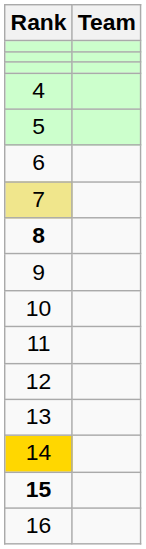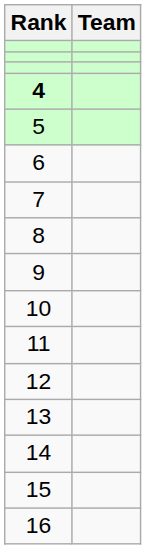(39, 90) normal -> (39, 90) bold
(39, 199) khaki background -> (39, 199) no background
(39, 235) bold -> (39, 235) normal
(39, 453) gold background -> (39, 453) no background
(39, 489) bold -> (39, 489) normal
